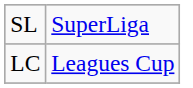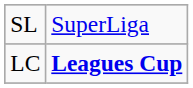(113, 62) normal -> (117, 62) bold
